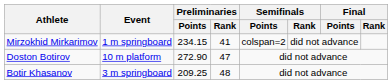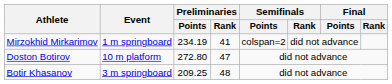(192, 42) 234.15 -> (192, 42) 234.19
(192, 57) 272.90 -> (192, 57) 272.80
